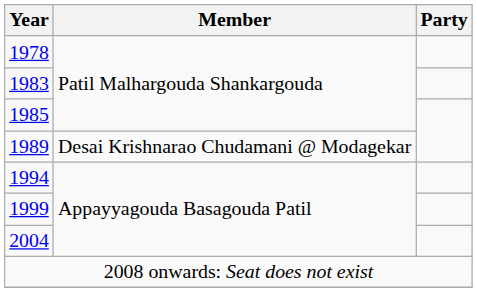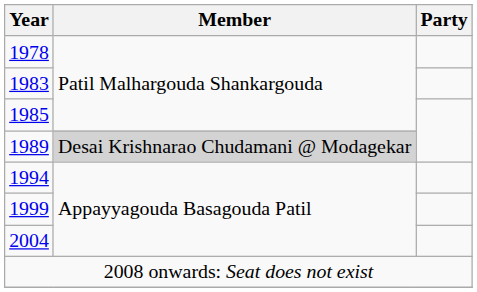(235, 146) no background -> (235, 146) lightgrey background
